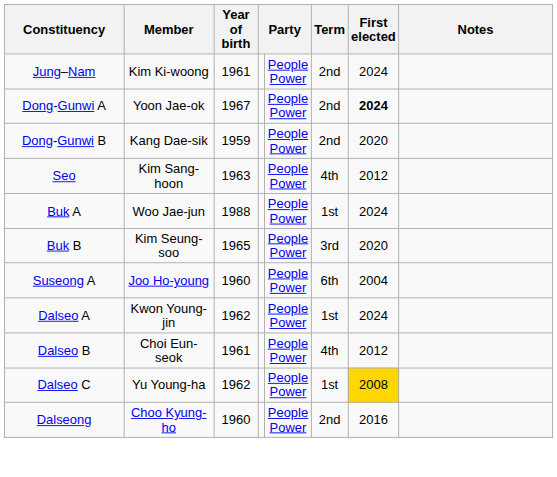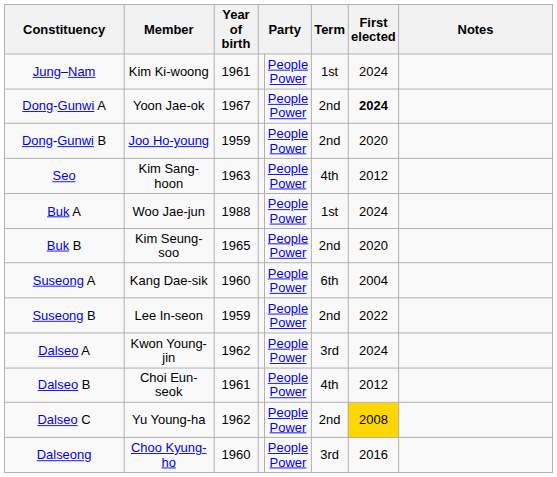(330, 72) 2nd -> (330, 72) 1st
(169, 141) Kang Dae-sik -> (169, 141) Joo Ho-young
(330, 246) 3rd -> (330, 246) 2nd
(169, 281) Joo Ho-young -> (169, 281) Kang Dae-sik
+ row: (64, 316)
(330, 316) 1st -> (330, 351) 3rd
(330, 385) 1st -> (330, 420) 2nd
(330, 420) 2nd -> (330, 455) 3rd
